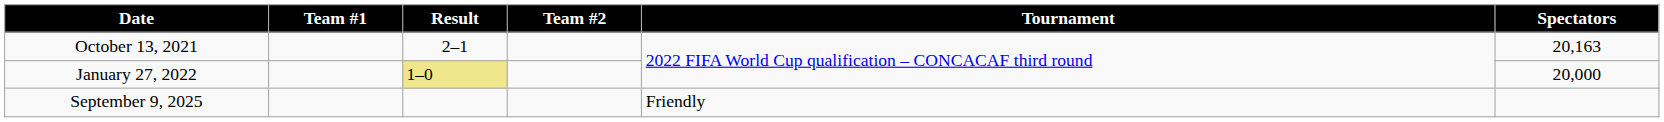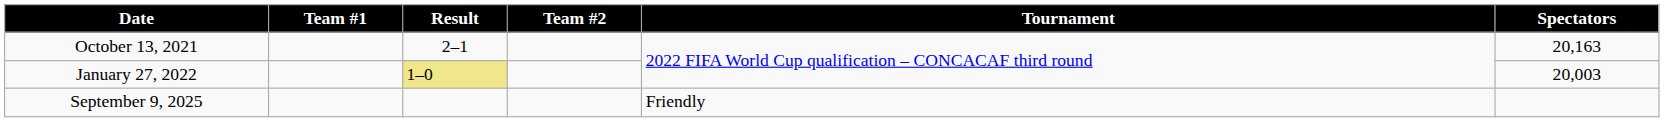(1577, 74) 20,000 -> (1577, 74) 20,003
